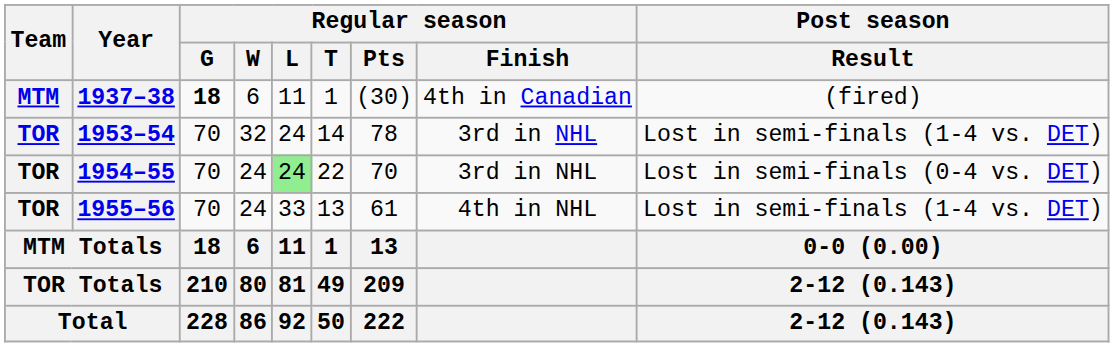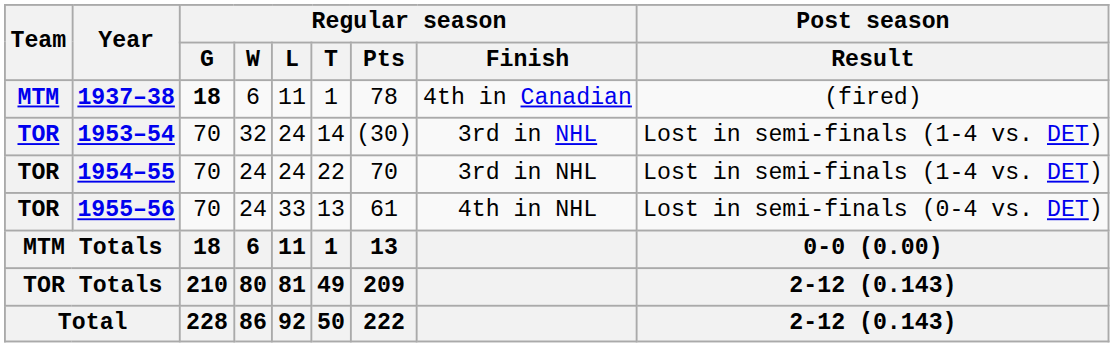(384, 99) (30) -> (384, 99) 78
(384, 136) 78 -> (384, 136) (30)
(292, 174) lightgreen background -> (292, 174) no background
(873, 174) Lost in semi-finals (0-4 vs. DET) -> (873, 174) Lost in semi-finals (1-4 vs. DET)
(873, 211) Lost in semi-finals (1-4 vs. DET) -> (873, 211) Lost in semi-finals (0-4 vs. DET)
